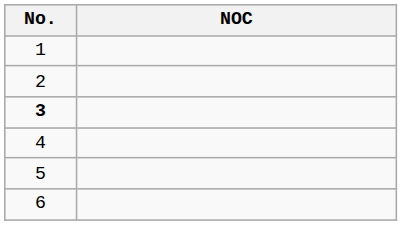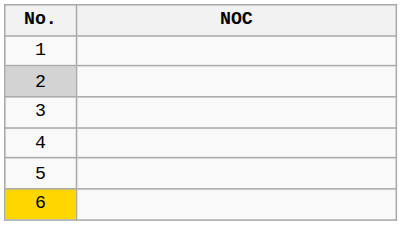(40, 81) no background -> (40, 81) lightgrey background
(40, 112) bold -> (40, 112) normal
(40, 204) no background -> (40, 204) gold background
